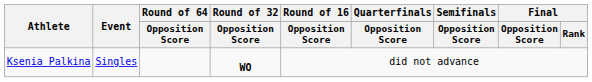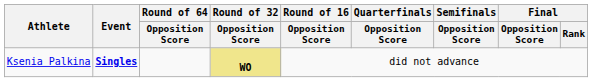(116, 62) normal -> (116, 62) bold
(246, 68) no background -> (246, 68) khaki background
